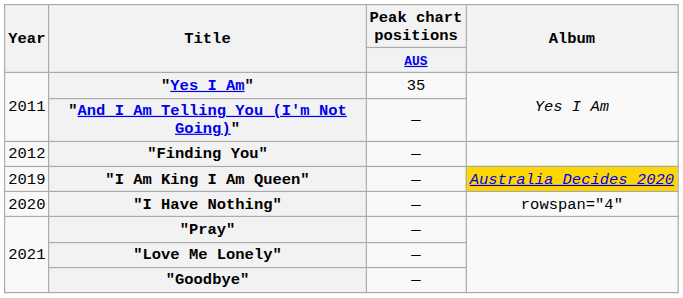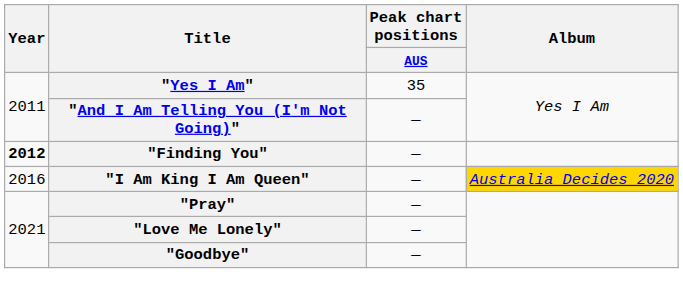(27, 154) normal -> (27, 154) bold
(27, 179) 2019 -> (27, 179) 2016
- row: (207, 204)
